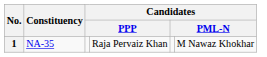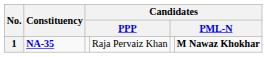(40, 44) normal -> (40, 44) bold
(215, 44) normal -> (218, 44) bold
